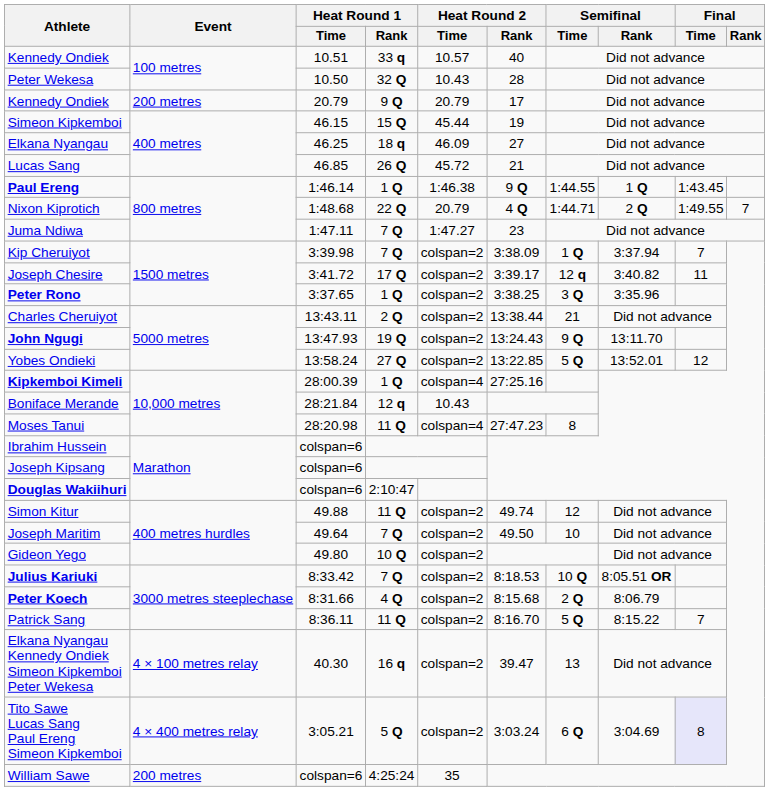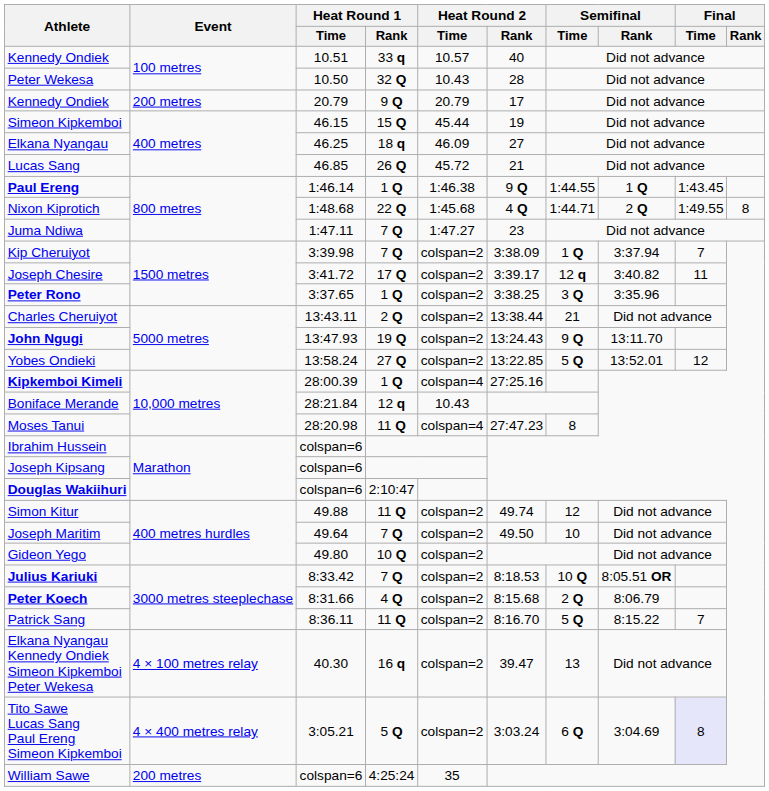(452, 209) 20.79 -> (452, 209) 1:45.68
(746, 209) 7 -> (746, 209) 8
